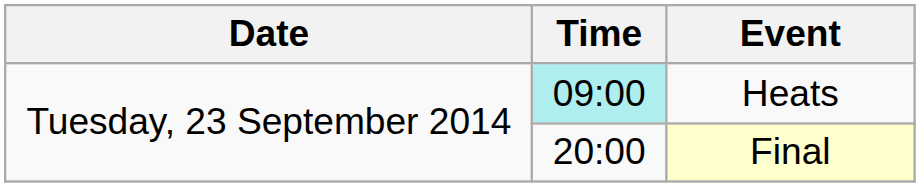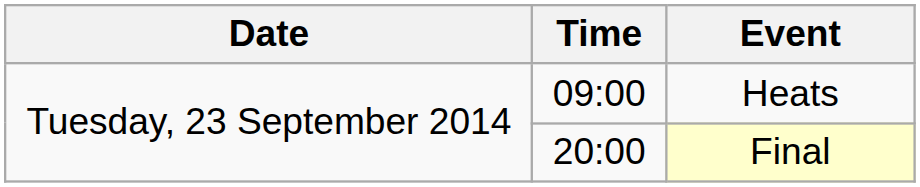(599, 92) paleturquoise background -> (599, 92) no background
